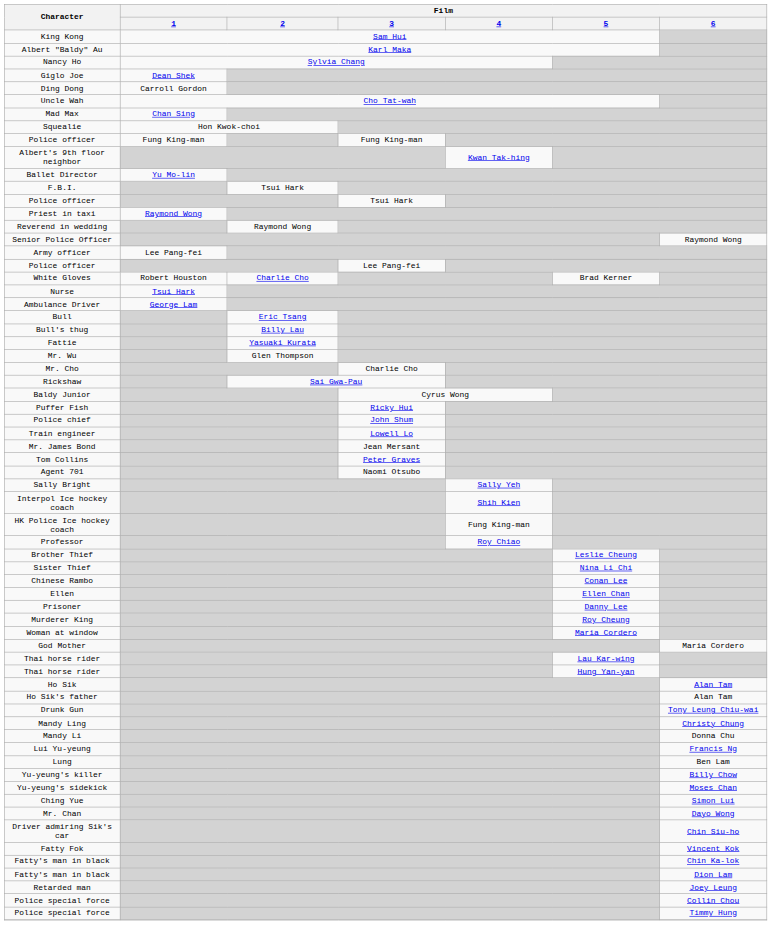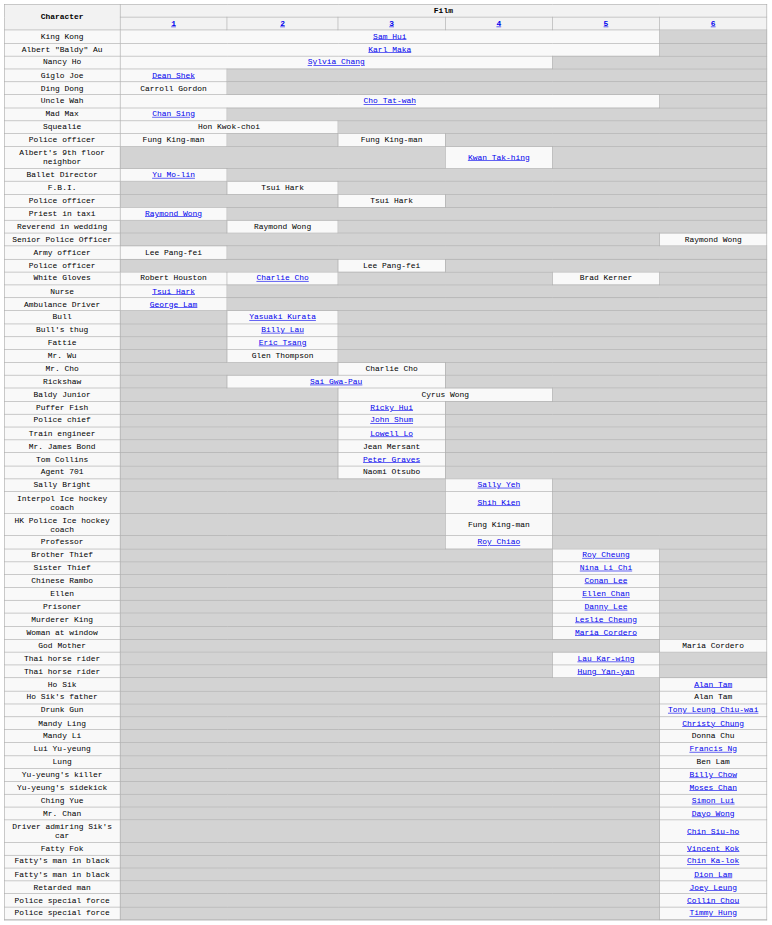(283, 317) Eric Tsang -> (283, 317) Yasuaki Kurata
(283, 343) Yasuaki Kurata -> (283, 343) Eric Tsang
(606, 555) Leslie Cheung -> (606, 555) Roy Cheung
(606, 620) Roy Cheung -> (606, 620) Leslie Cheung
